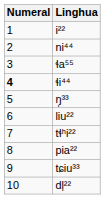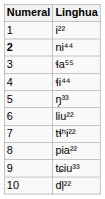(10, 47) normal -> (10, 47) bold
(10, 82) bold -> (10, 82) normal
